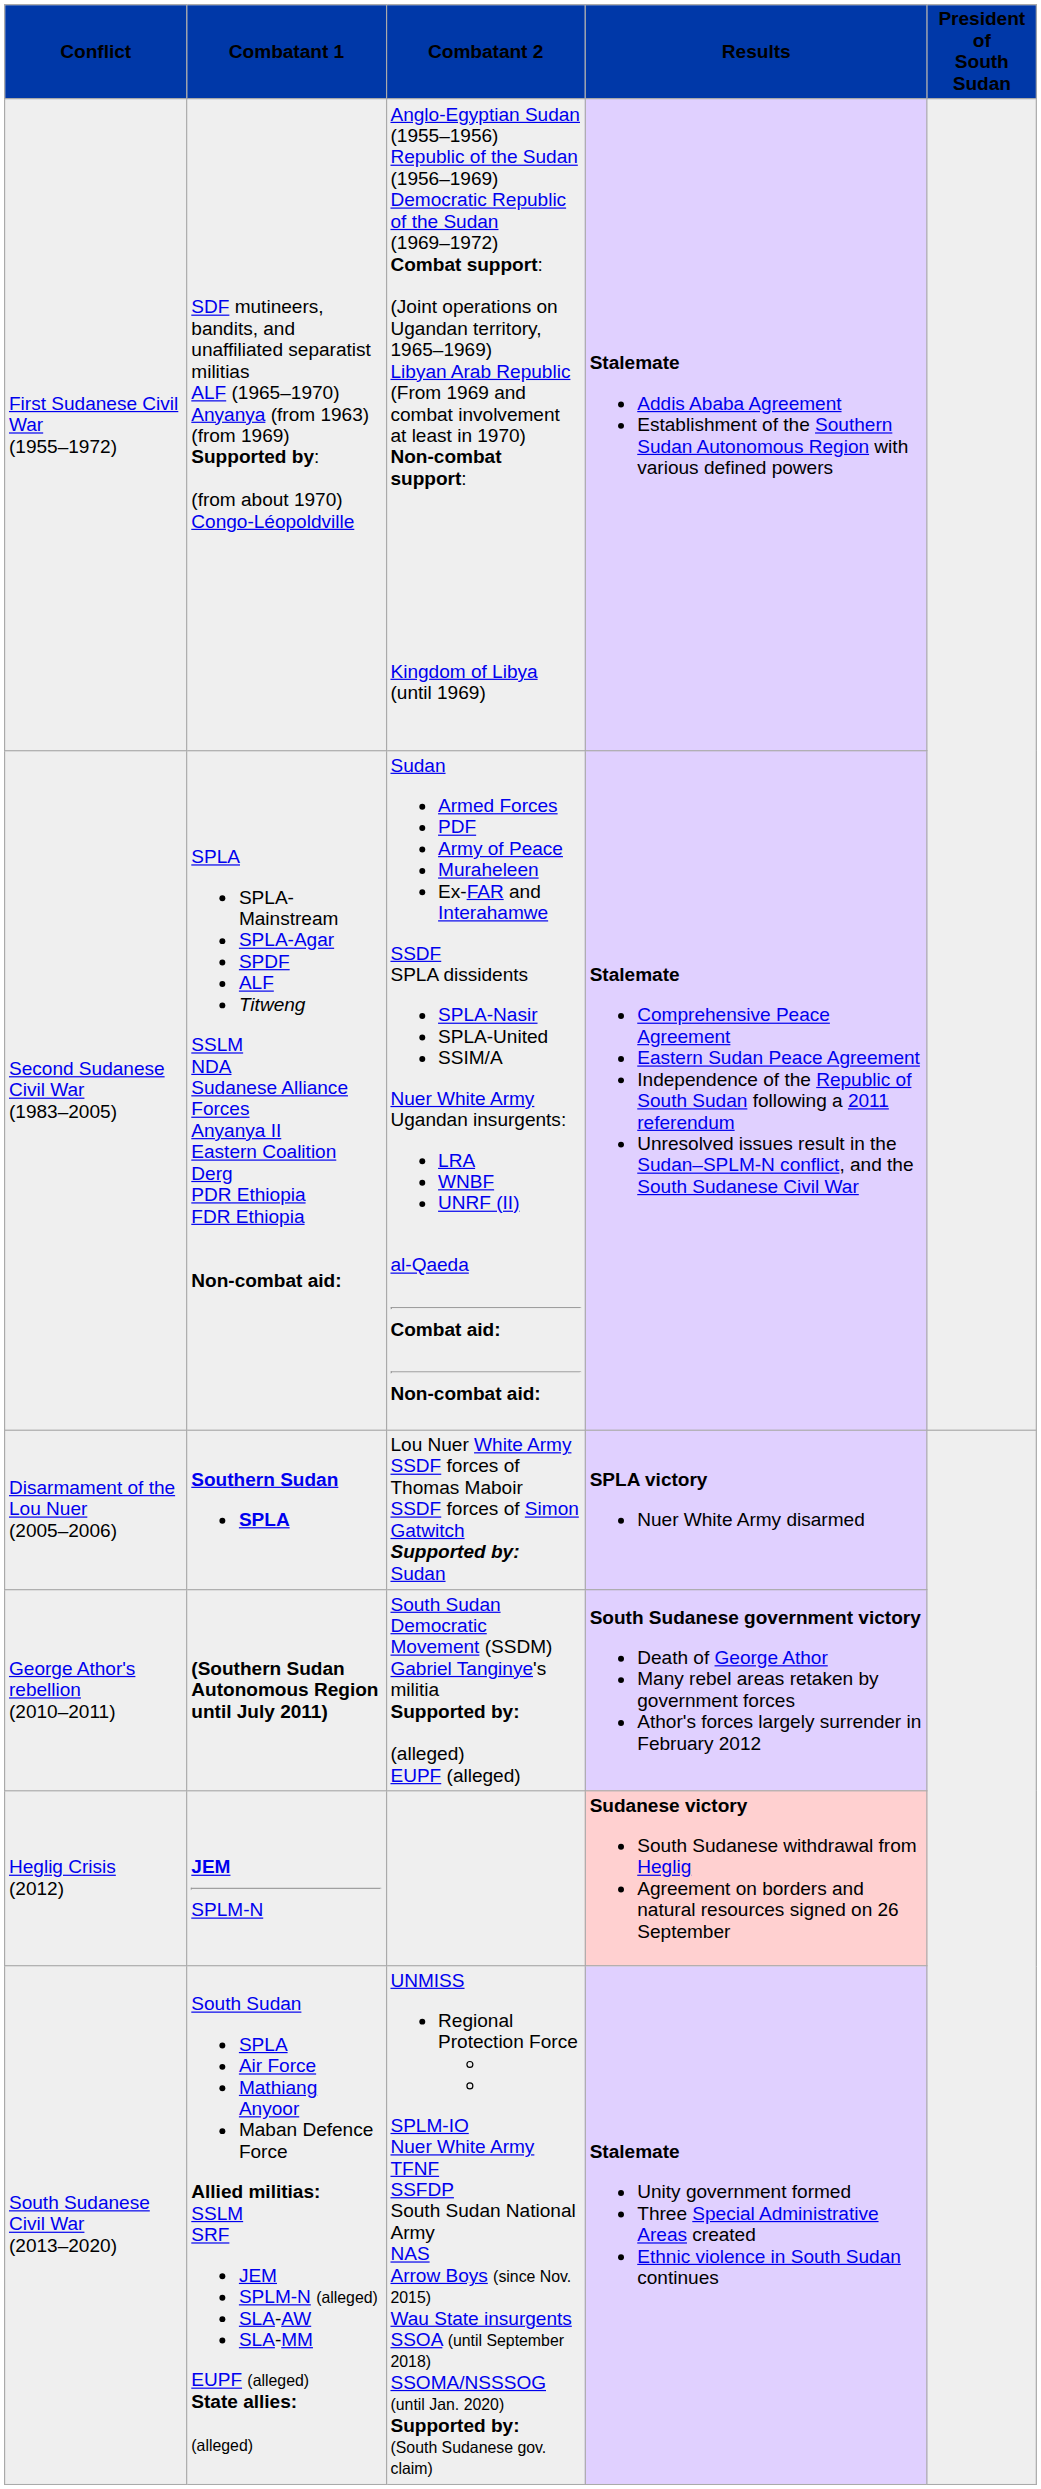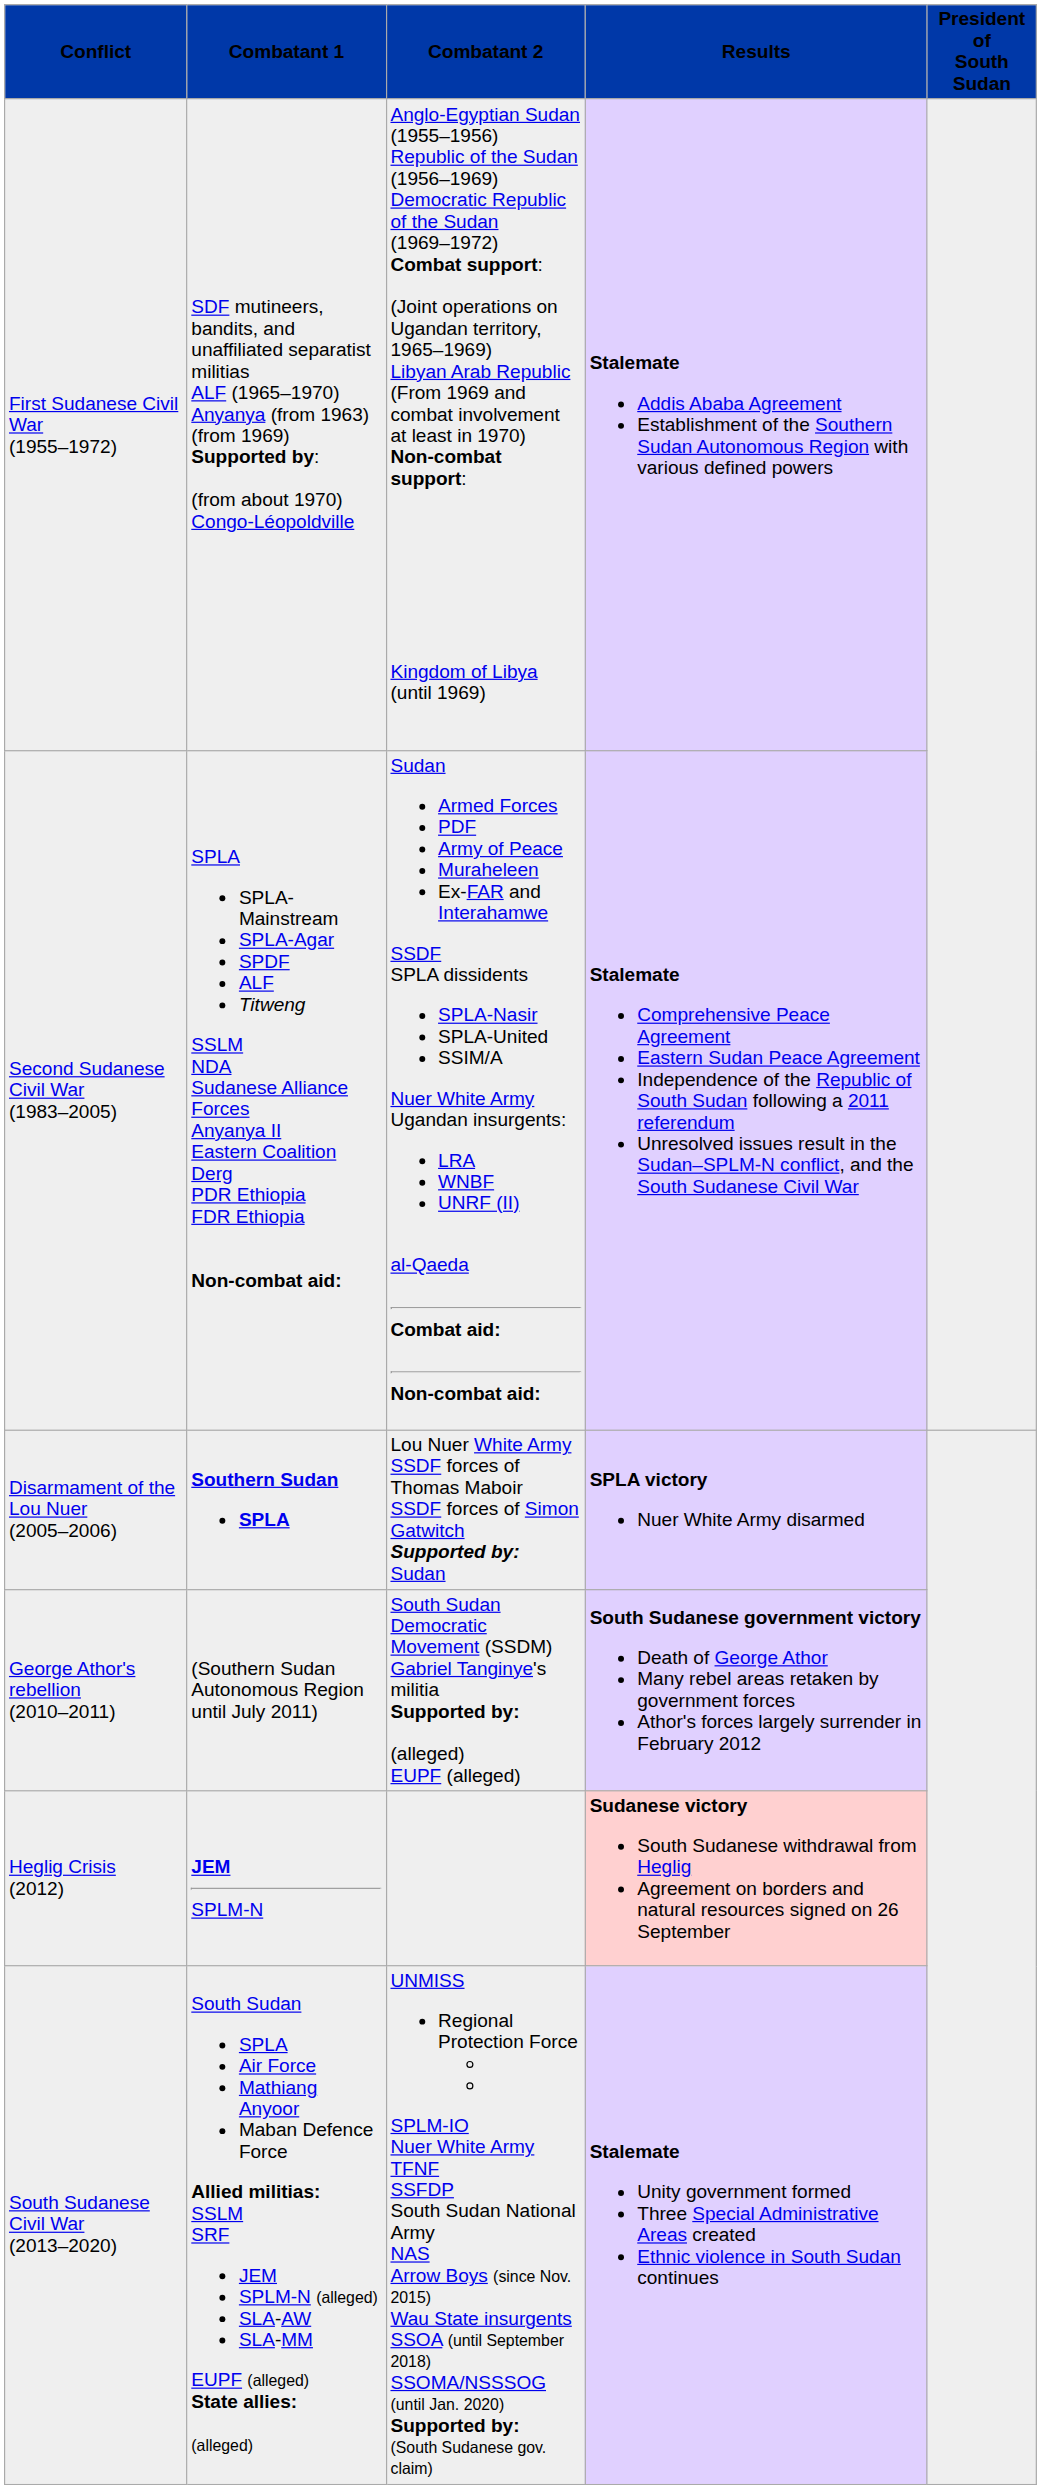(285, 1689) bold -> (278, 1689) normal
